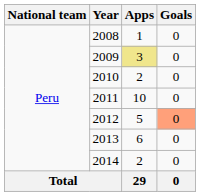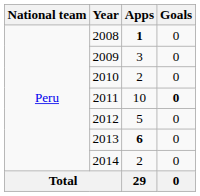(139, 35) normal -> (139, 35) bold
(139, 56) khaki background -> (139, 56) no background
(176, 98) normal -> (176, 98) bold
(176, 118) lightsalmon background -> (176, 118) no background
(139, 139) normal -> (139, 139) bold
